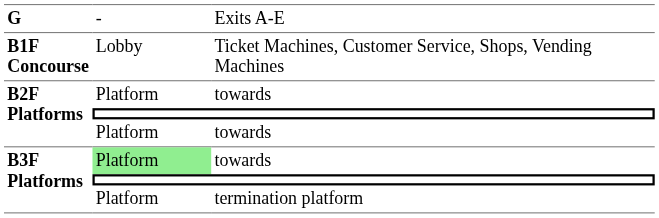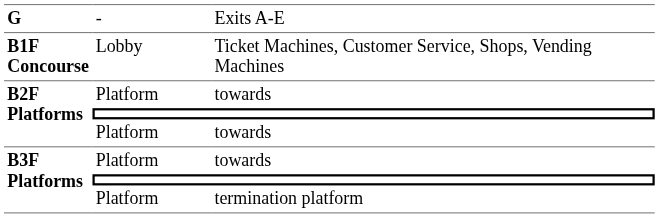(127, 160) lightgreen background -> (127, 160) no background
